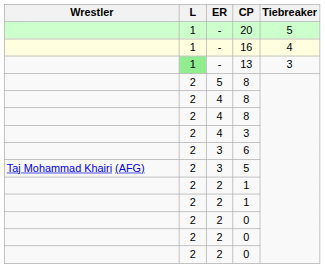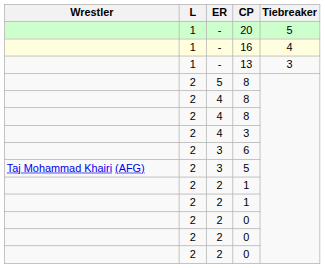(193, 64) lightgreen background -> (193, 64) no background
